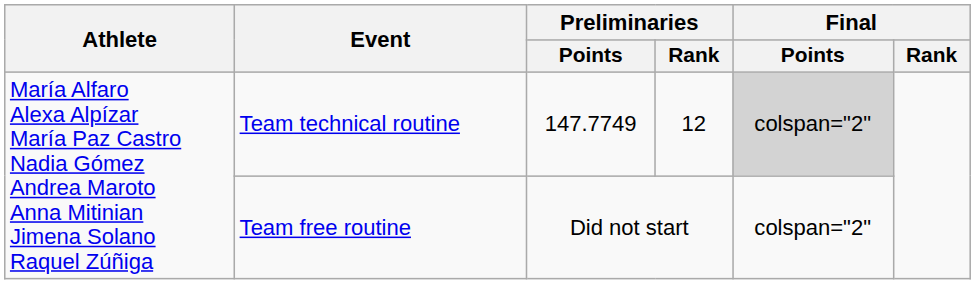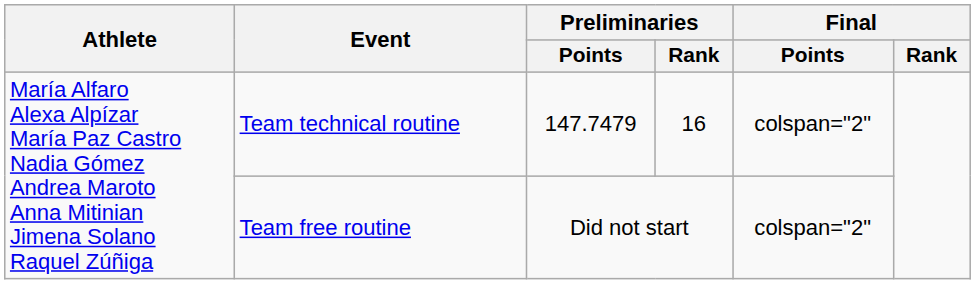(591, 124) 147.7749 -> (591, 124) 147.7479
(694, 124) 12 -> (694, 124) 16
(813, 124) lightgrey background -> (813, 124) no background
